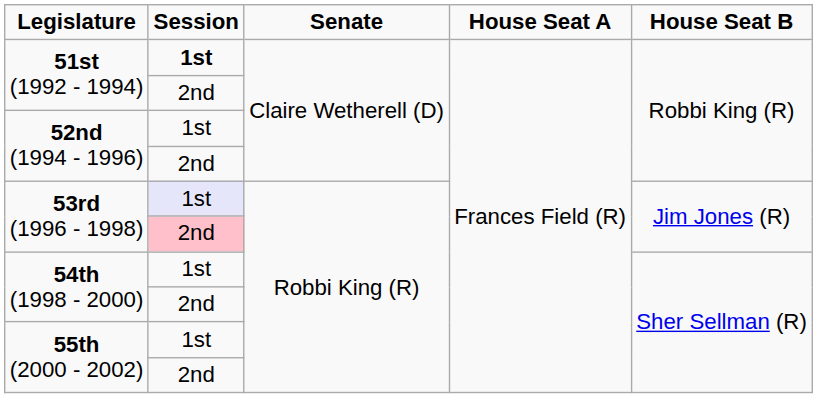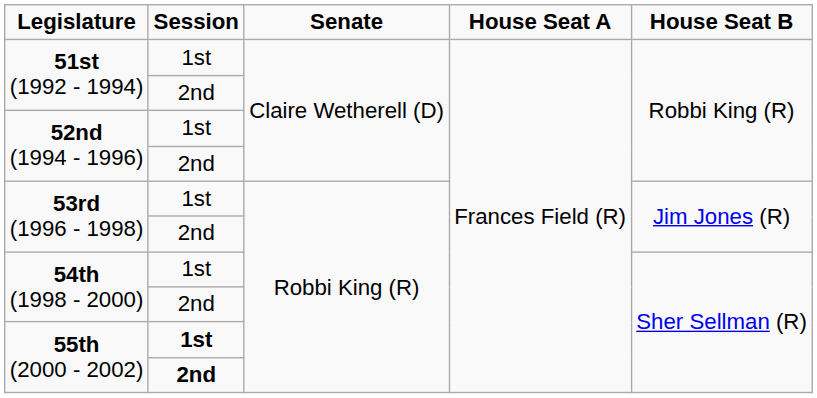(196, 57) bold -> (196, 57) normal
(196, 198) lavender background -> (196, 198) no background
(196, 233) pink background -> (196, 233) no background
(196, 339) normal -> (196, 339) bold
(196, 374) normal -> (196, 374) bold
